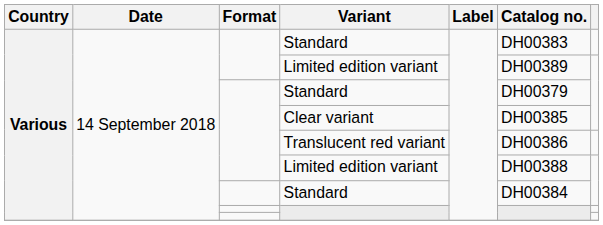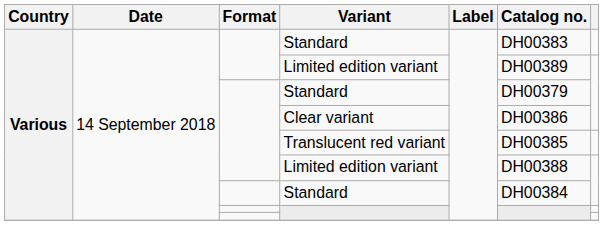(534, 117) DH00385 -> (534, 117) DH00386
(534, 142) DH00386 -> (534, 142) DH00385
